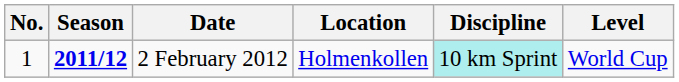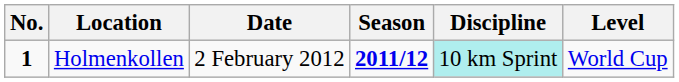columns swapped: (90, 22) <-> (363, 22)
(27, 58) normal -> (27, 58) bold
